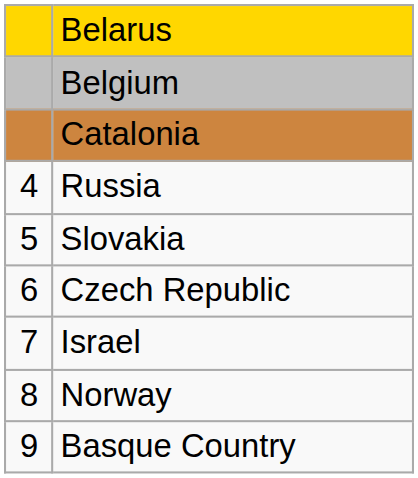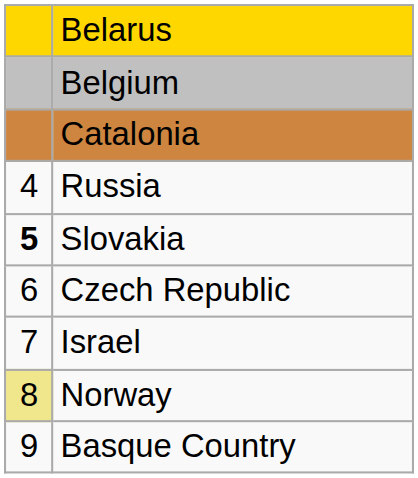(29, 238) normal -> (29, 238) bold
(29, 394) no background -> (29, 394) khaki background
